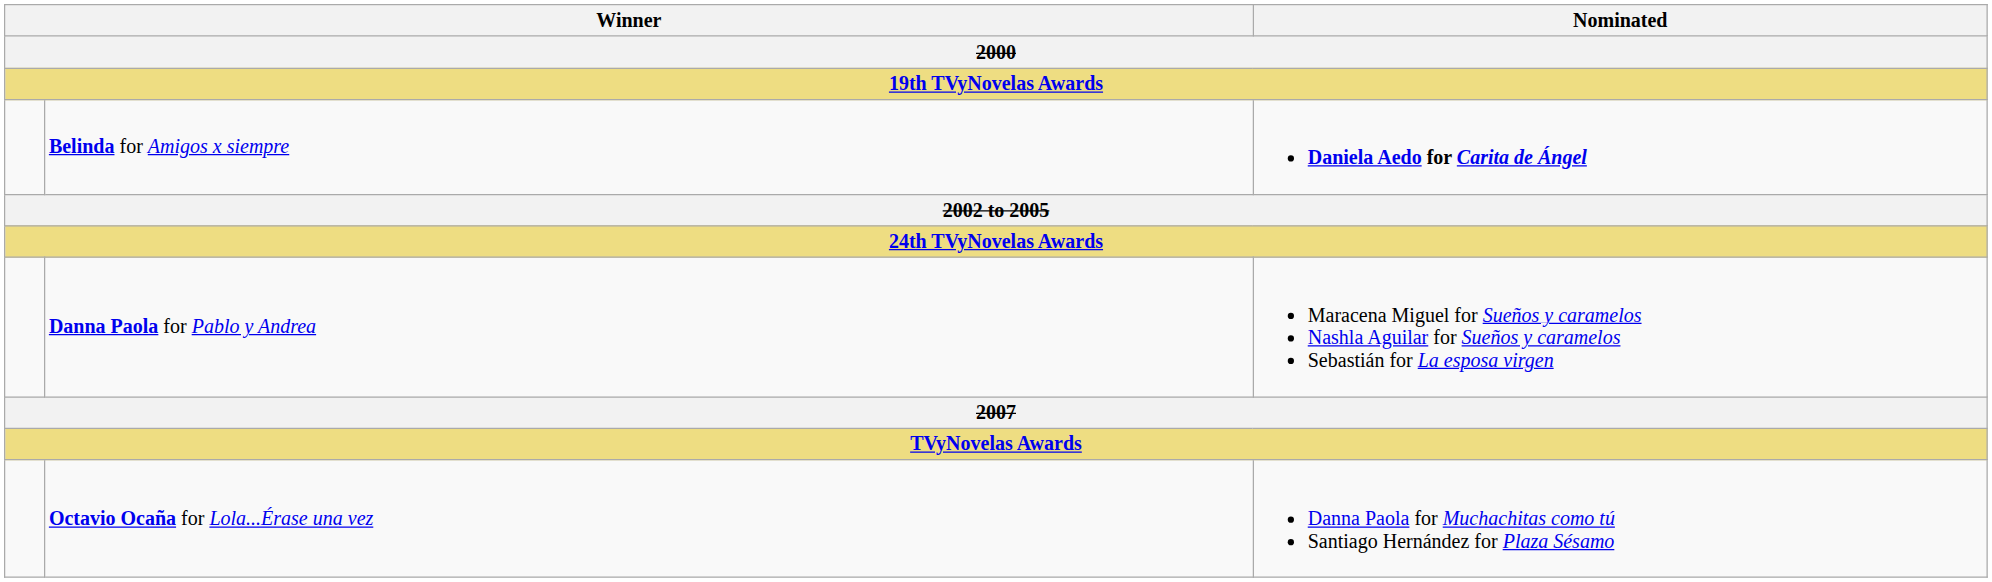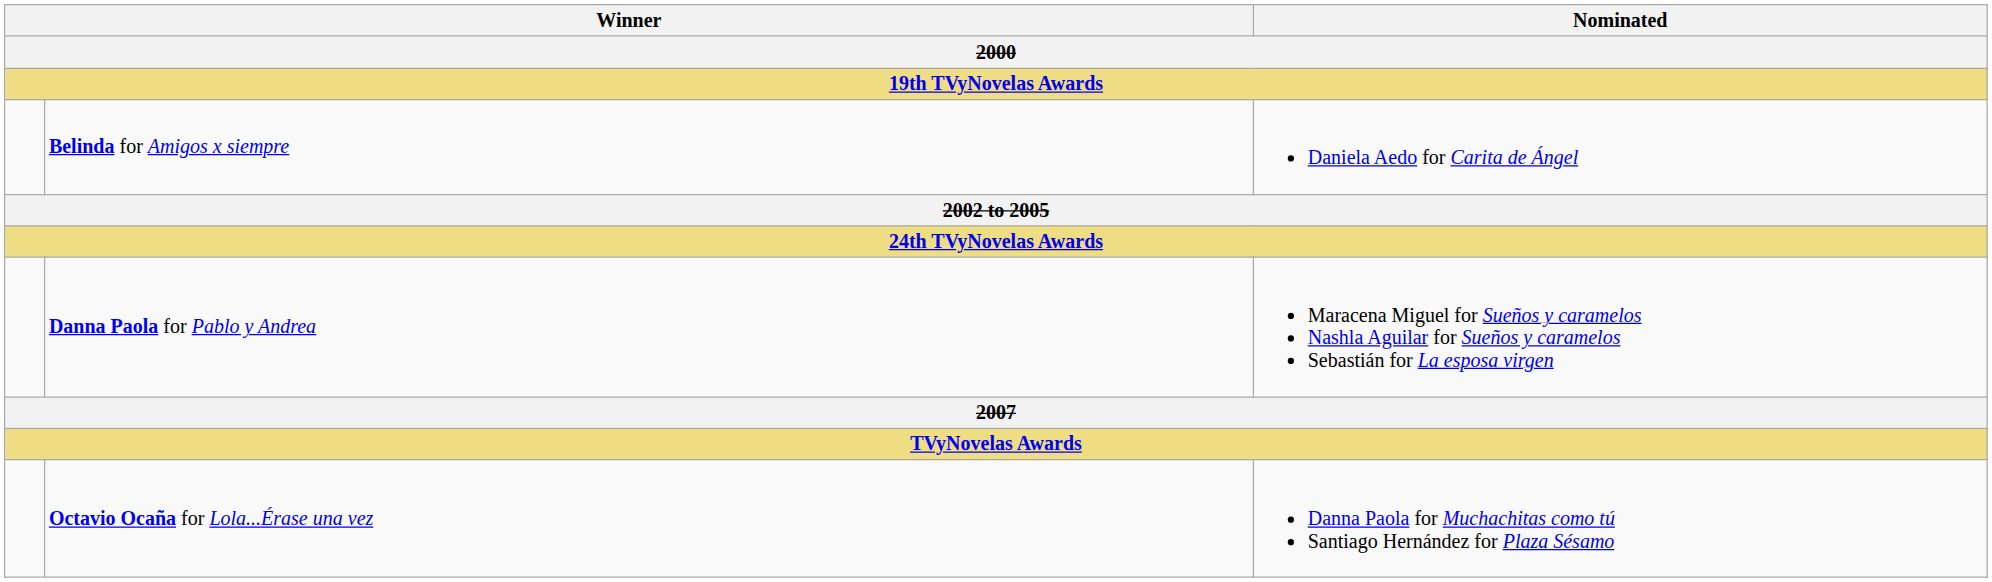(1620, 158) bold -> (1620, 158) normal
